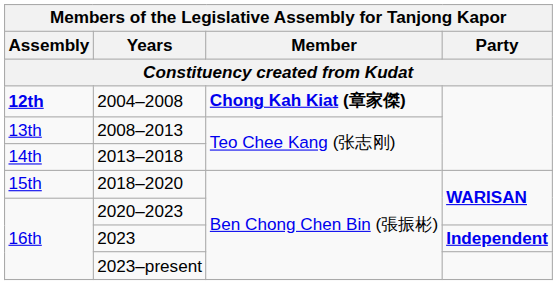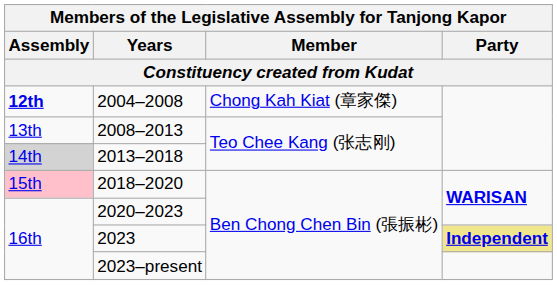(308, 100) bold -> (304, 100) normal
(25, 157) no background -> (25, 157) lightgrey background
(25, 184) no background -> (25, 184) pink background
(497, 238) no background -> (497, 238) khaki background
